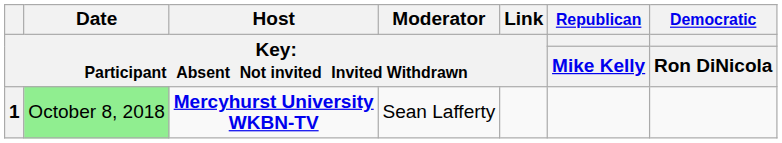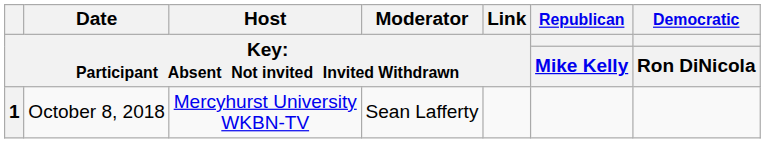(97, 112) lightgreen background -> (97, 112) no background
(274, 112) bold -> (265, 112) normal
